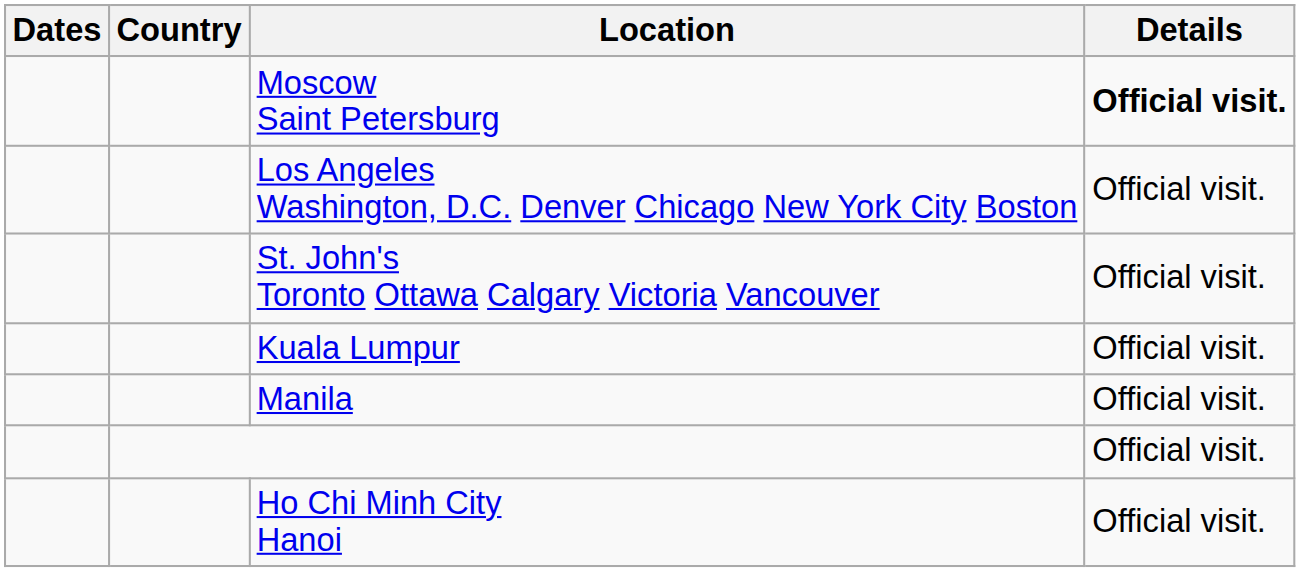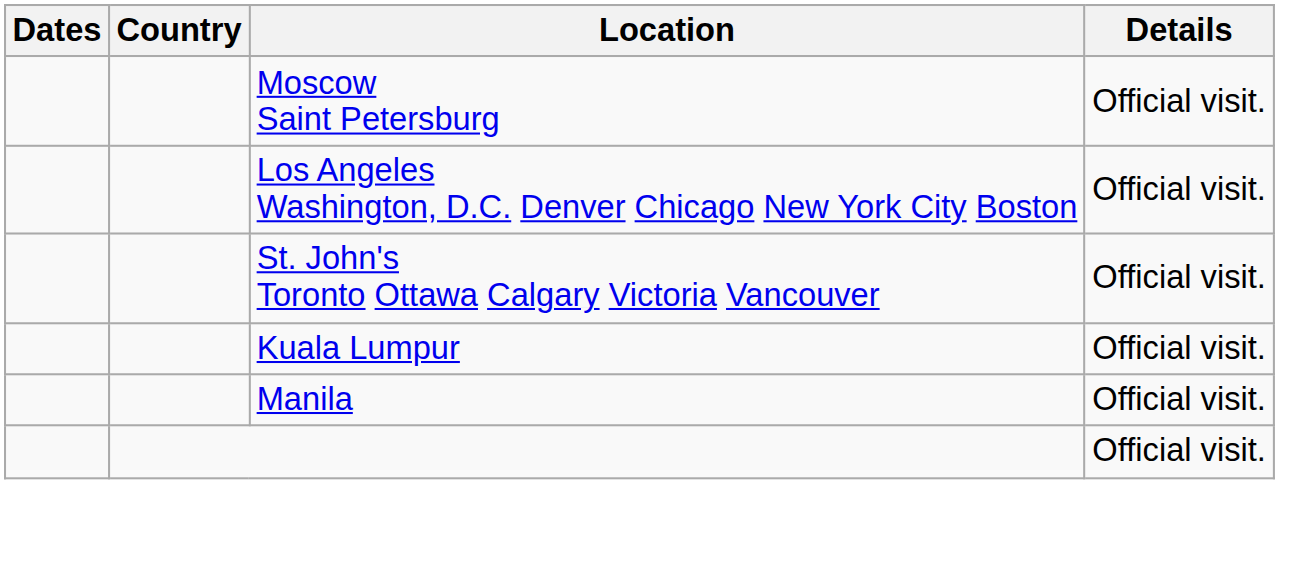(1189, 100) bold -> (1179, 100) normal
- row: (379, 521)
